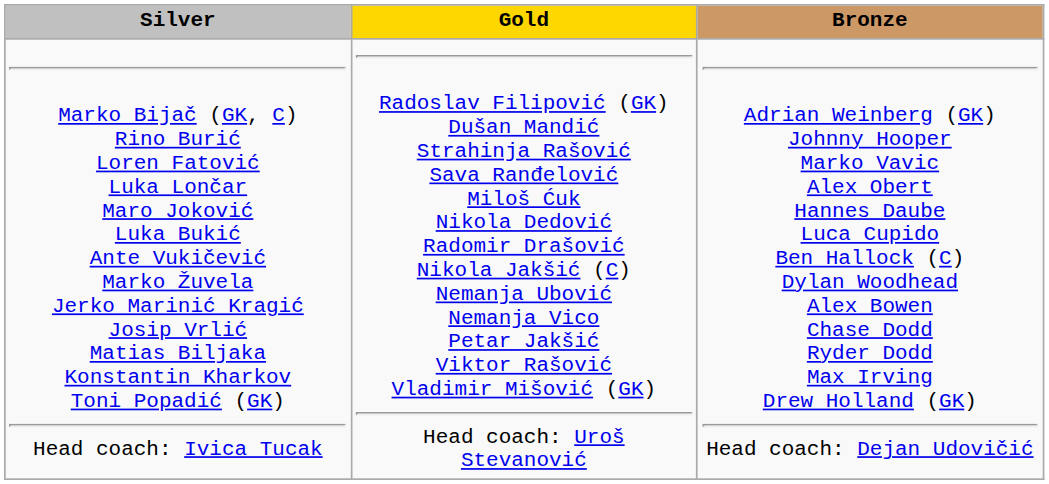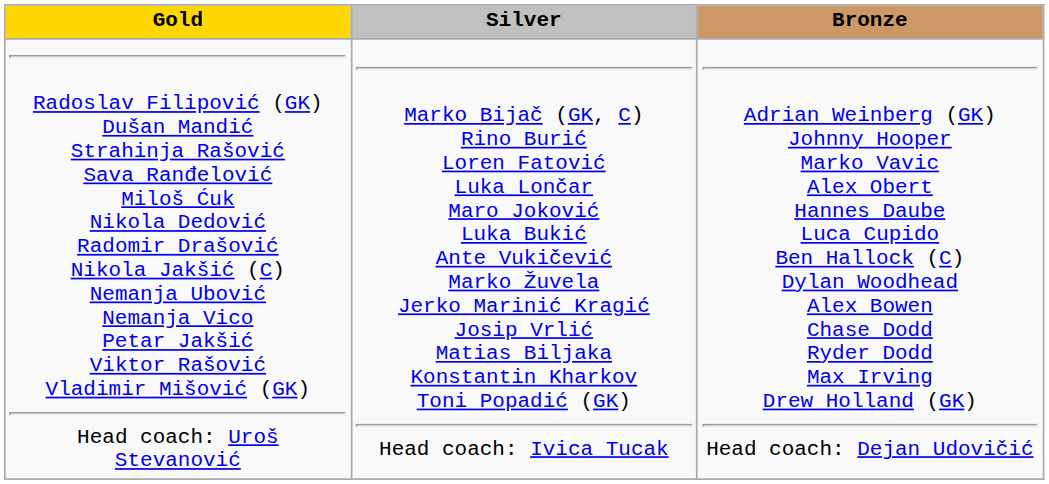columns swapped: (524, 22) <-> (178, 22)
